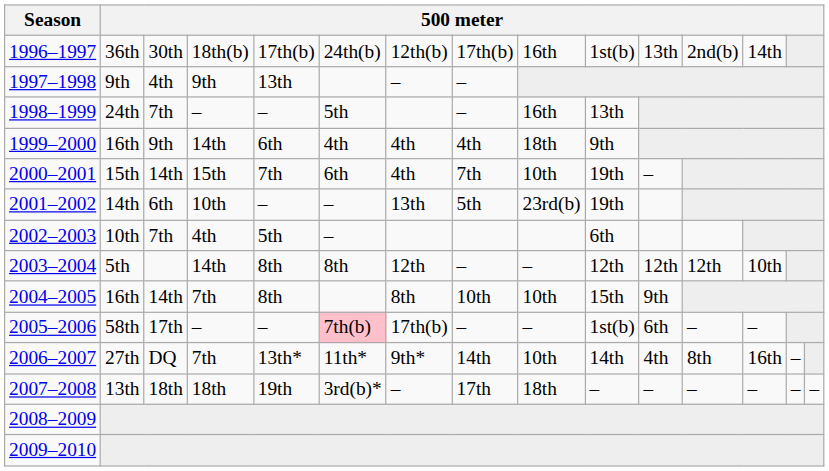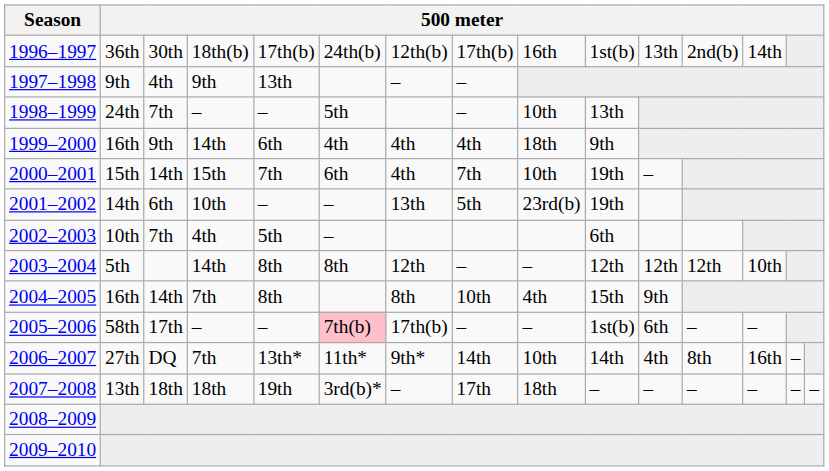(540, 112) 16th -> (540, 112) 10th
(540, 296) 10th -> (535, 296) 4th
